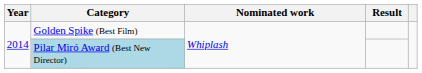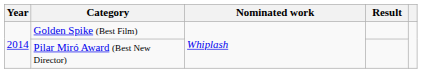(92, 53) lightblue background -> (92, 53) no background
